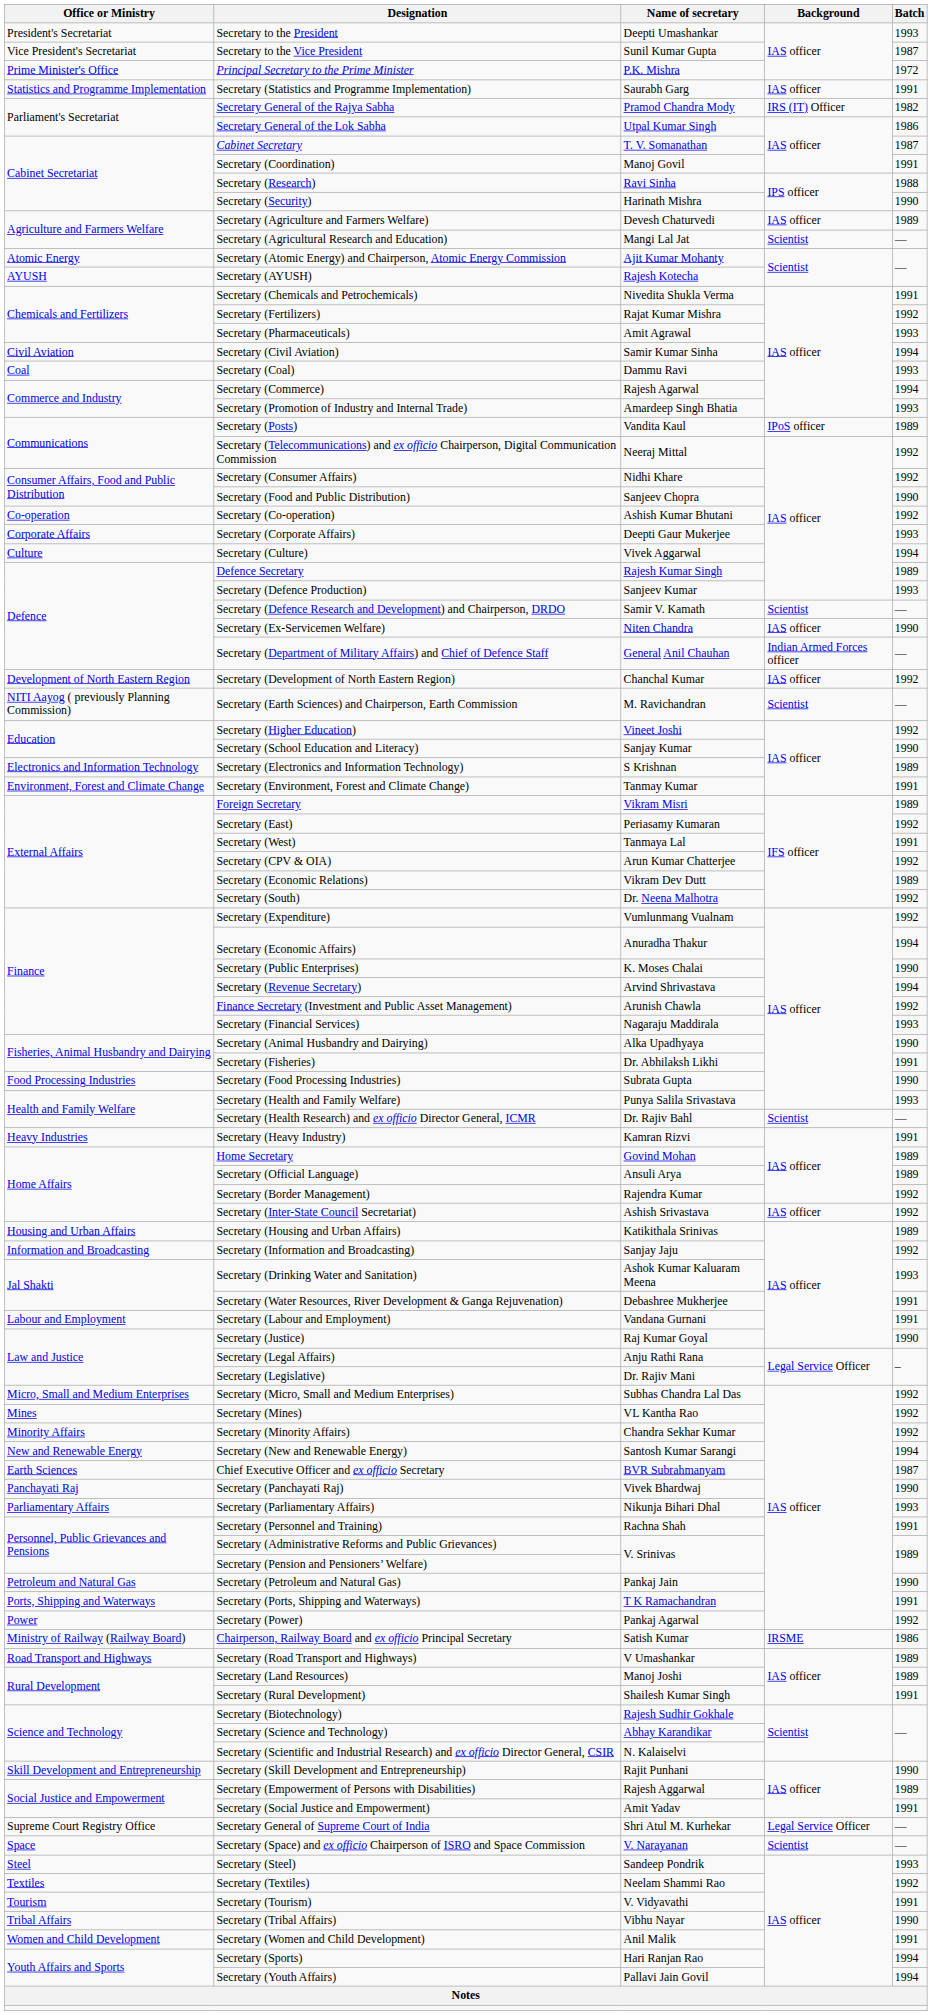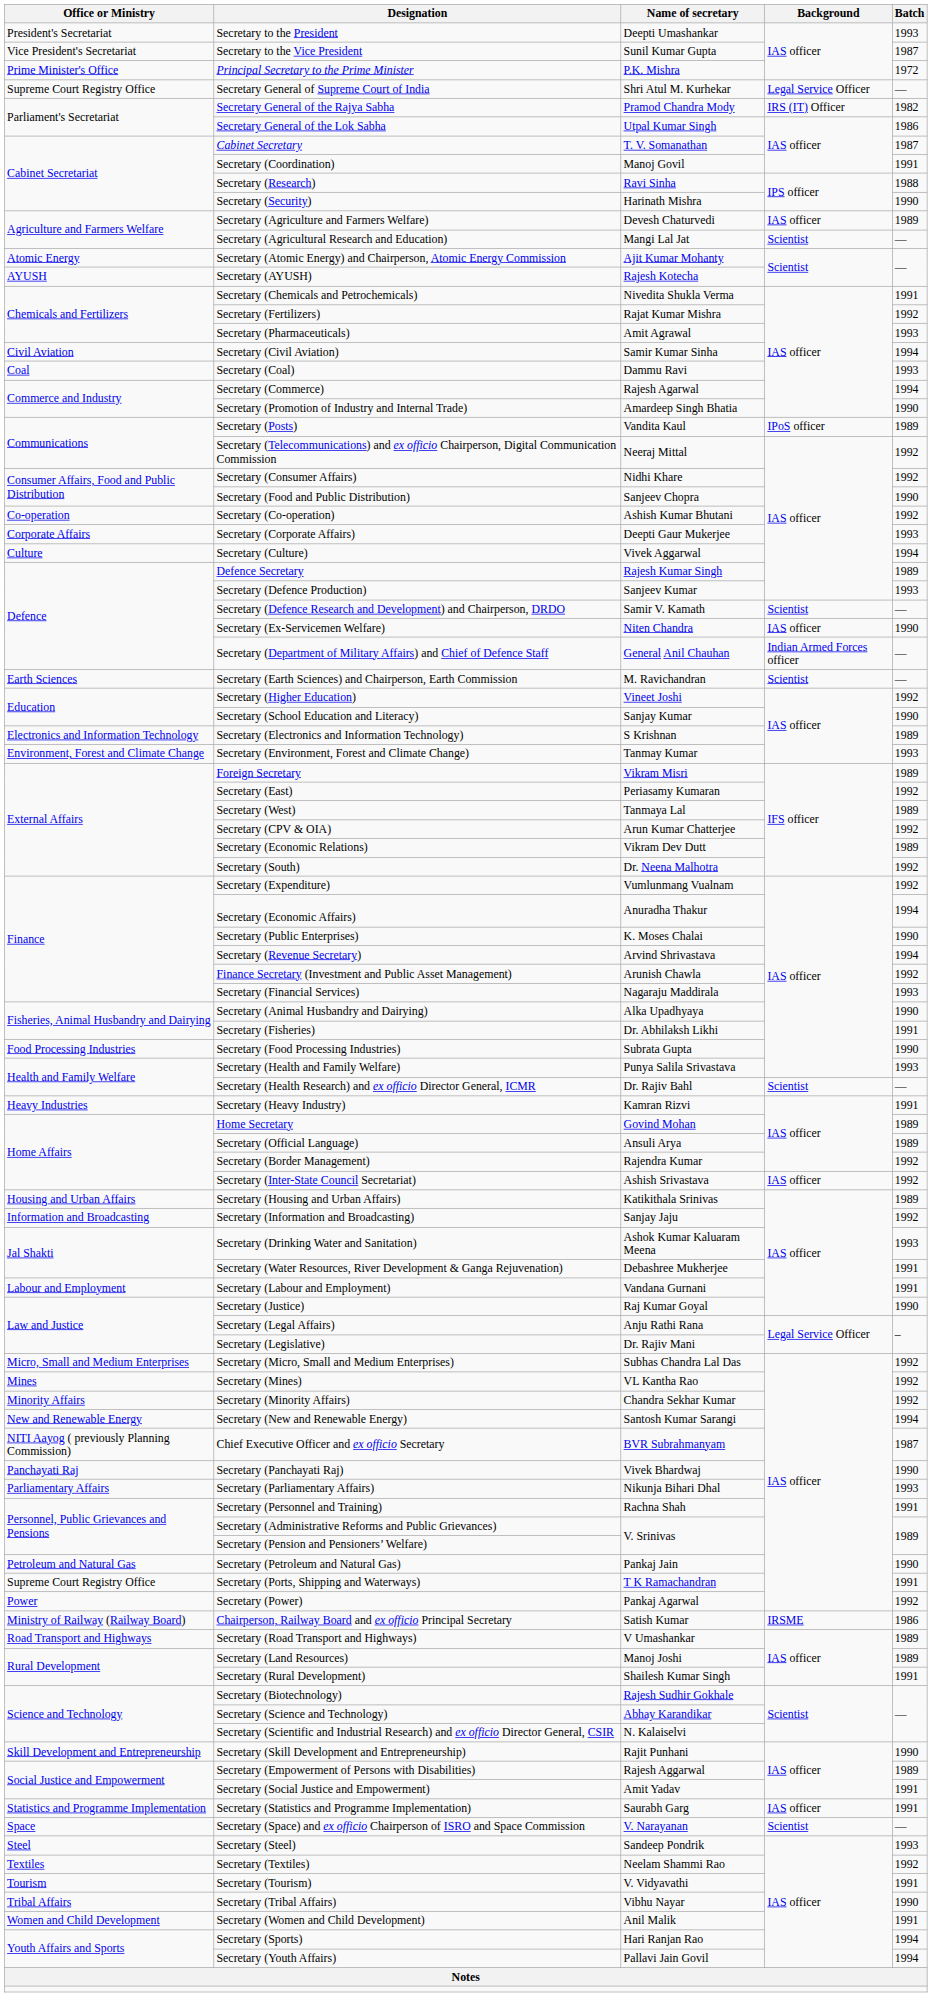rows swapped: (323, 1826) <-> (344, 88)
(907, 408) 1993 -> (907, 408) 1990
- row: (336, 678)
(88, 704) NITI Aayog ( previously Planning Commission) -> (42, 678) Earth Sciences
(907, 786) 1991 -> (907, 754) 1993
(907, 842) 1991 -> (907, 810) 1989
(42, 1470) Earth Sciences -> (88, 1444) NITI Aayog ( previously Planning Commission)
(81, 1601) Ports, Shipping and Waterways -> (81, 1582) Supreme Court Registry Office
